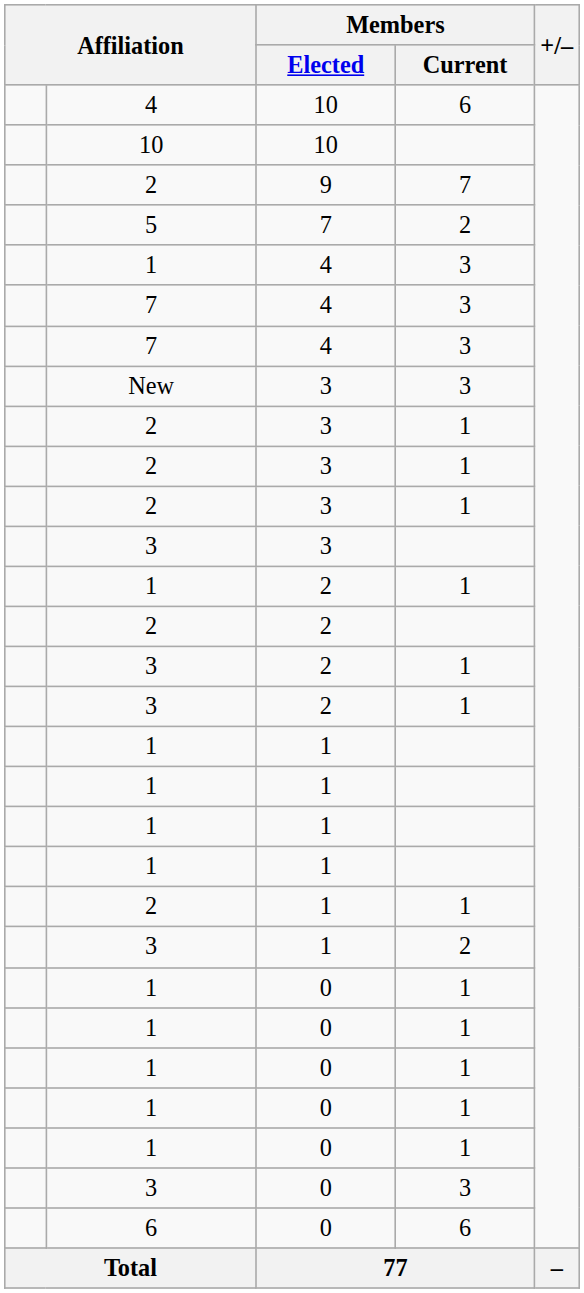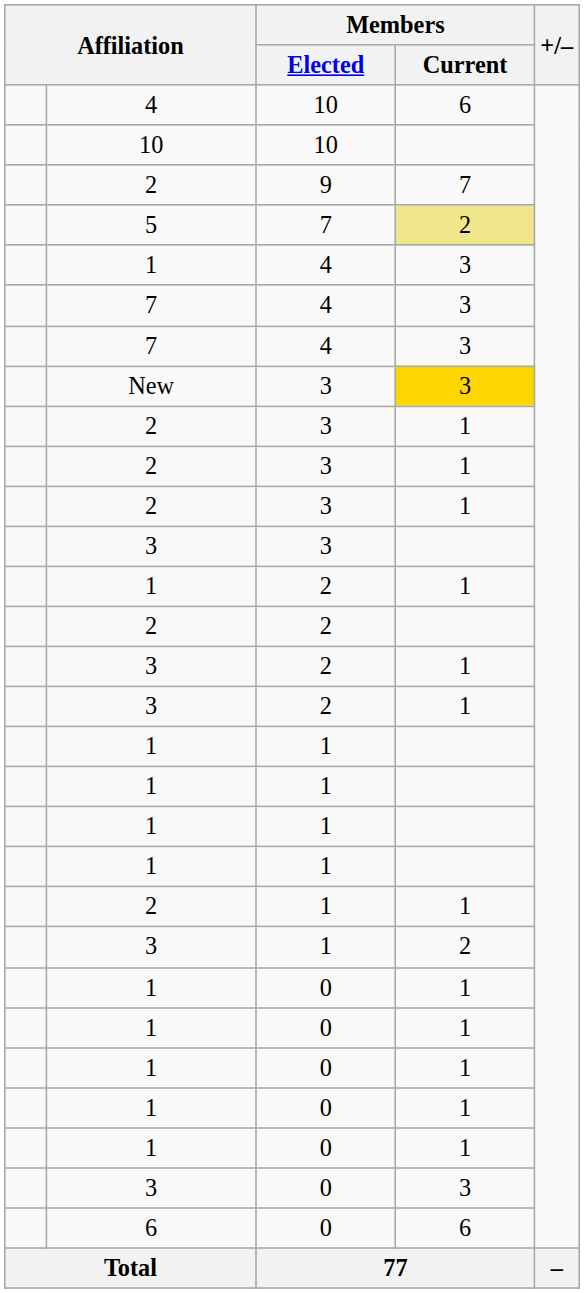(465, 225) no background -> (465, 225) khaki background
(465, 385) no background -> (465, 385) gold background
